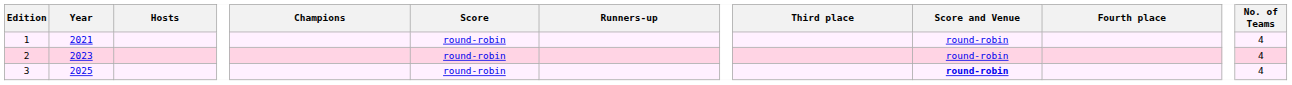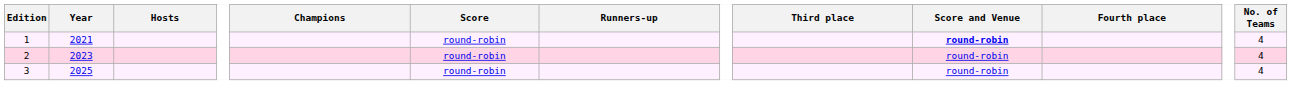(977, 39) normal -> (977, 39) bold
(977, 71) bold -> (977, 71) normal
